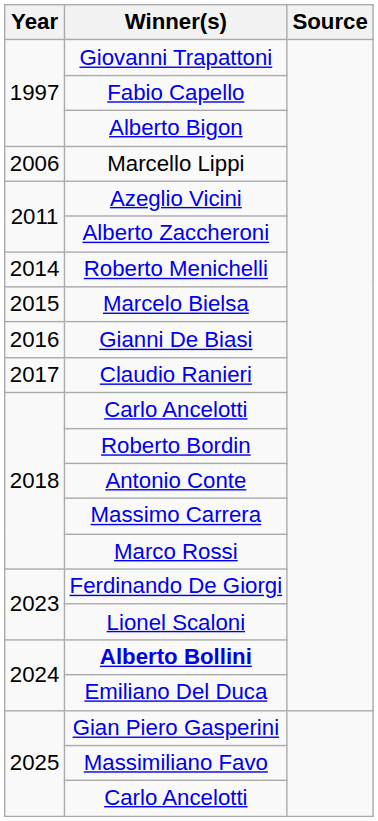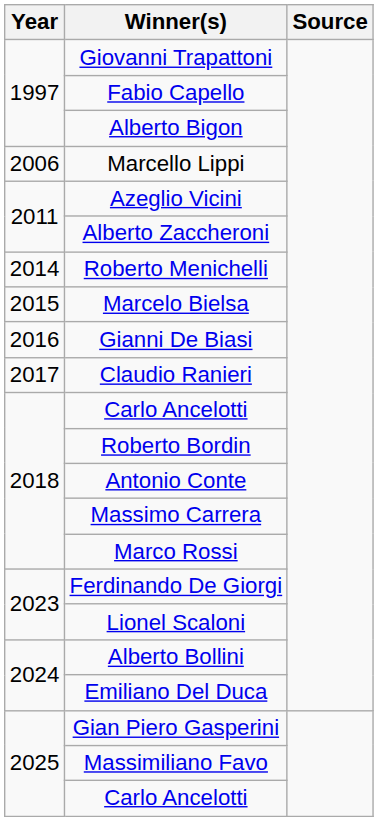(176, 657) bold -> (176, 657) normal
